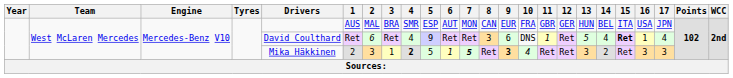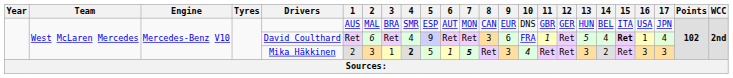(528, 25) FRA -> (528, 25) DNS
(528, 39) DNS -> (528, 39) FRA
(508, 53) bold -> (508, 53) normal
